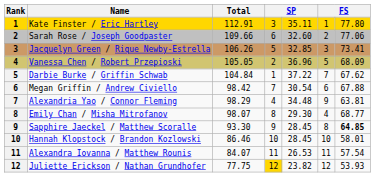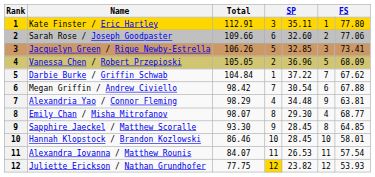(352, 127) bold -> (352, 127) normal
